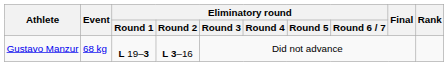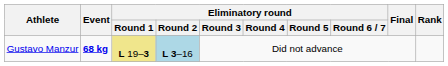(95, 49) normal -> (96, 49) bold
(134, 54) no background -> (134, 54) khaki background
(178, 54) no background -> (178, 54) lightblue background
